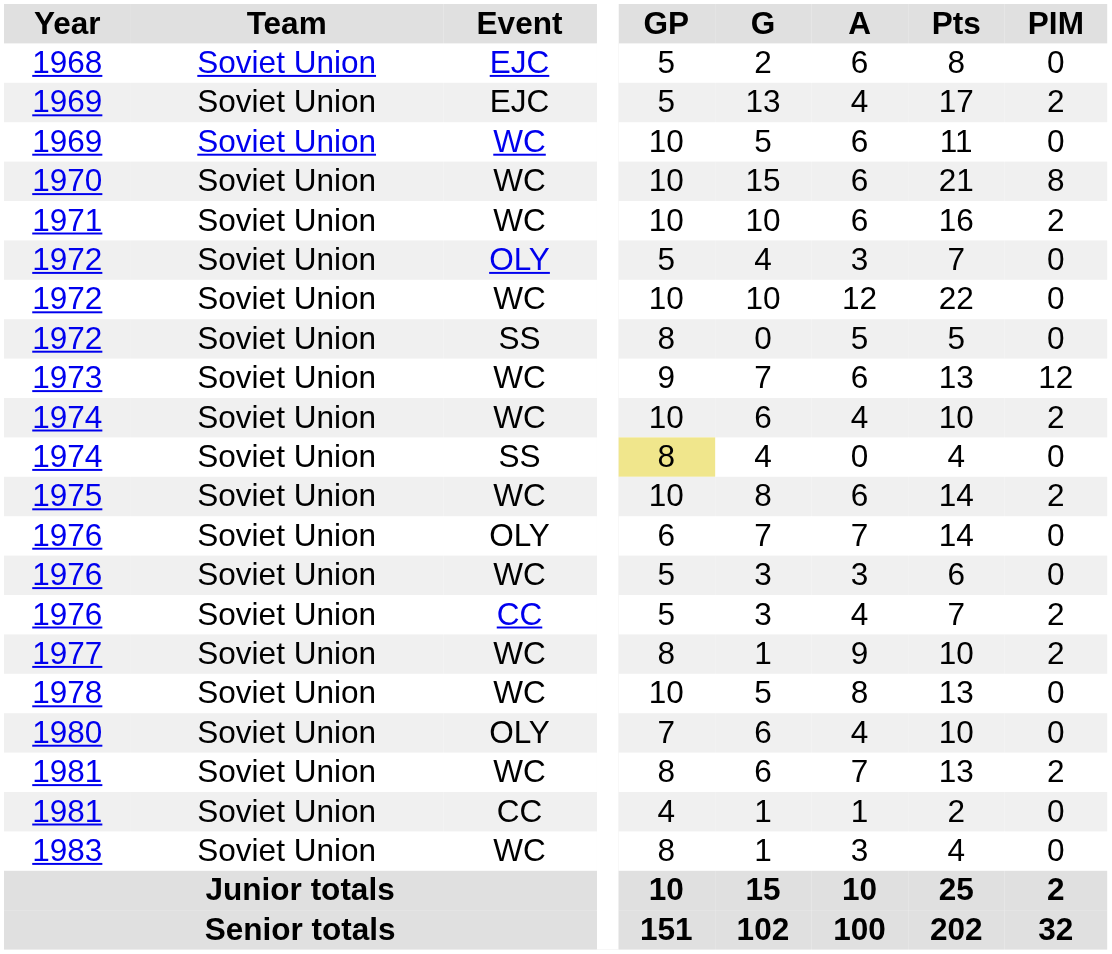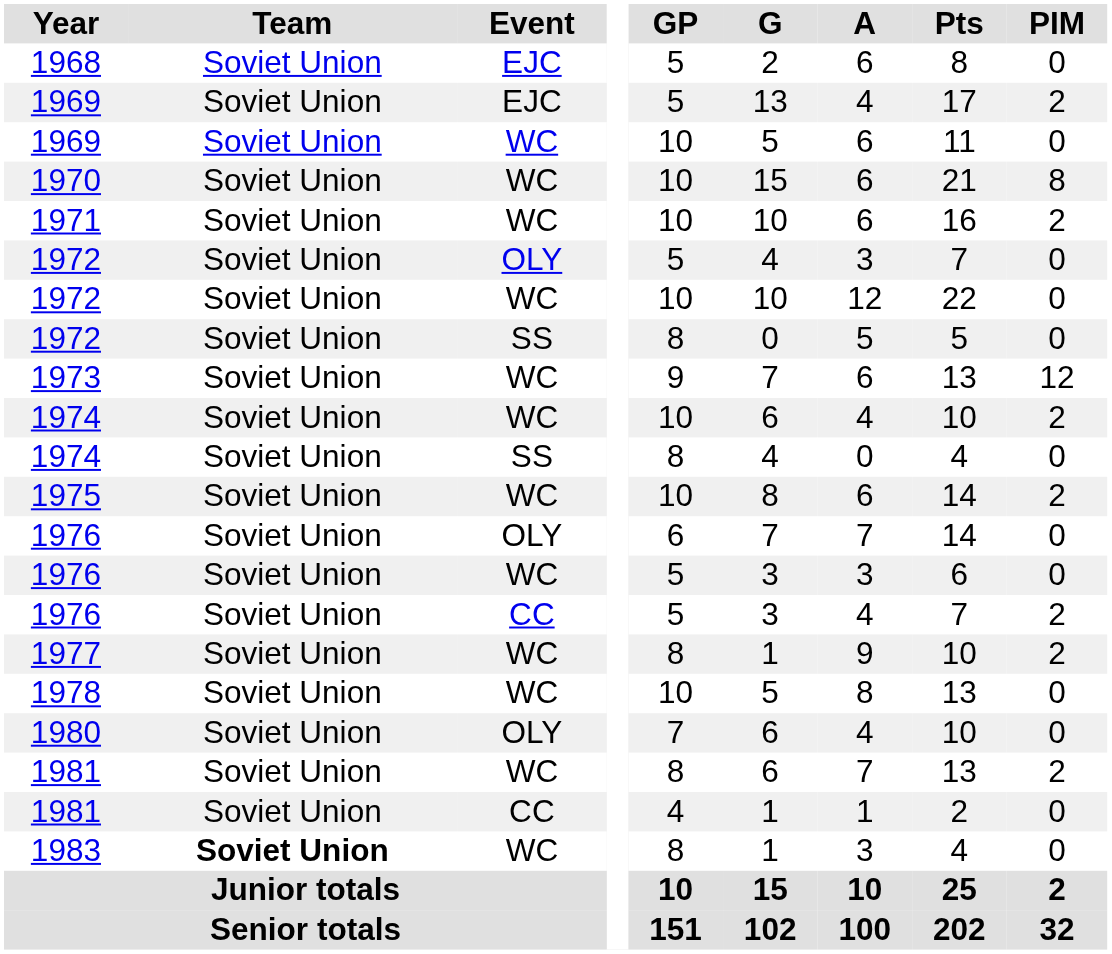(666, 456) khaki background -> (676, 456) no background
(287, 850) normal -> (292, 850) bold
